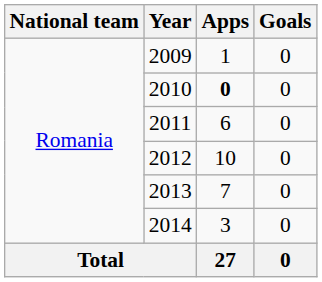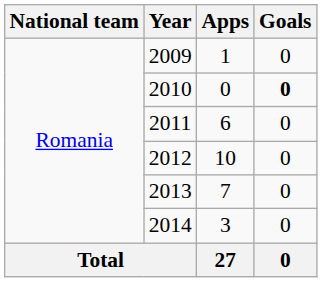(225, 89) bold -> (225, 89) normal
(285, 89) normal -> (285, 89) bold
